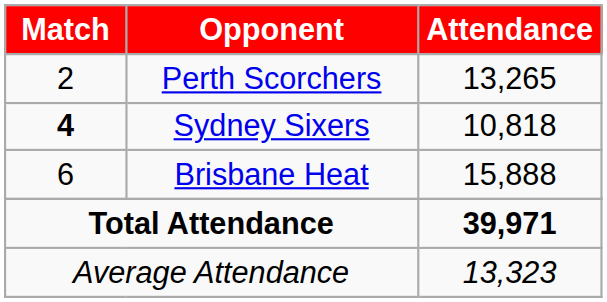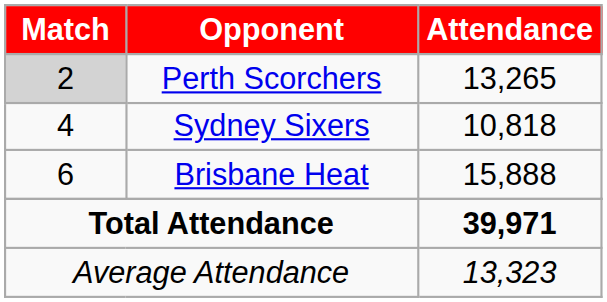(65, 78) no background -> (65, 78) lightgrey background
(65, 127) bold -> (65, 127) normal
